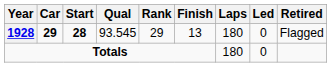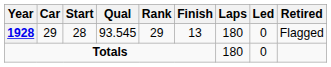(50, 33) bold -> (50, 33) normal
(80, 33) bold -> (80, 33) normal
